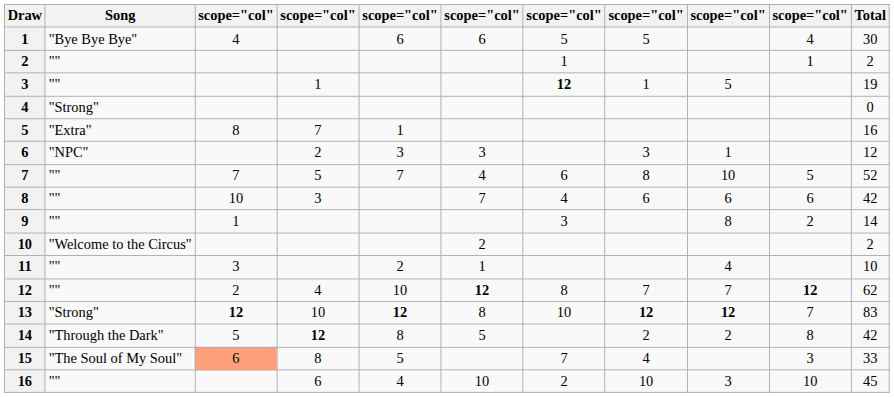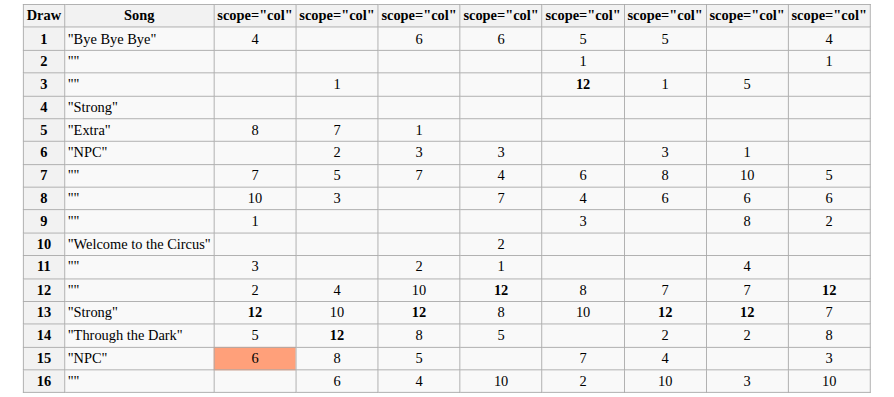- column: (870, 15)
(115, 358) "The Soul of My Soul" -> (88, 358) "NPC"
